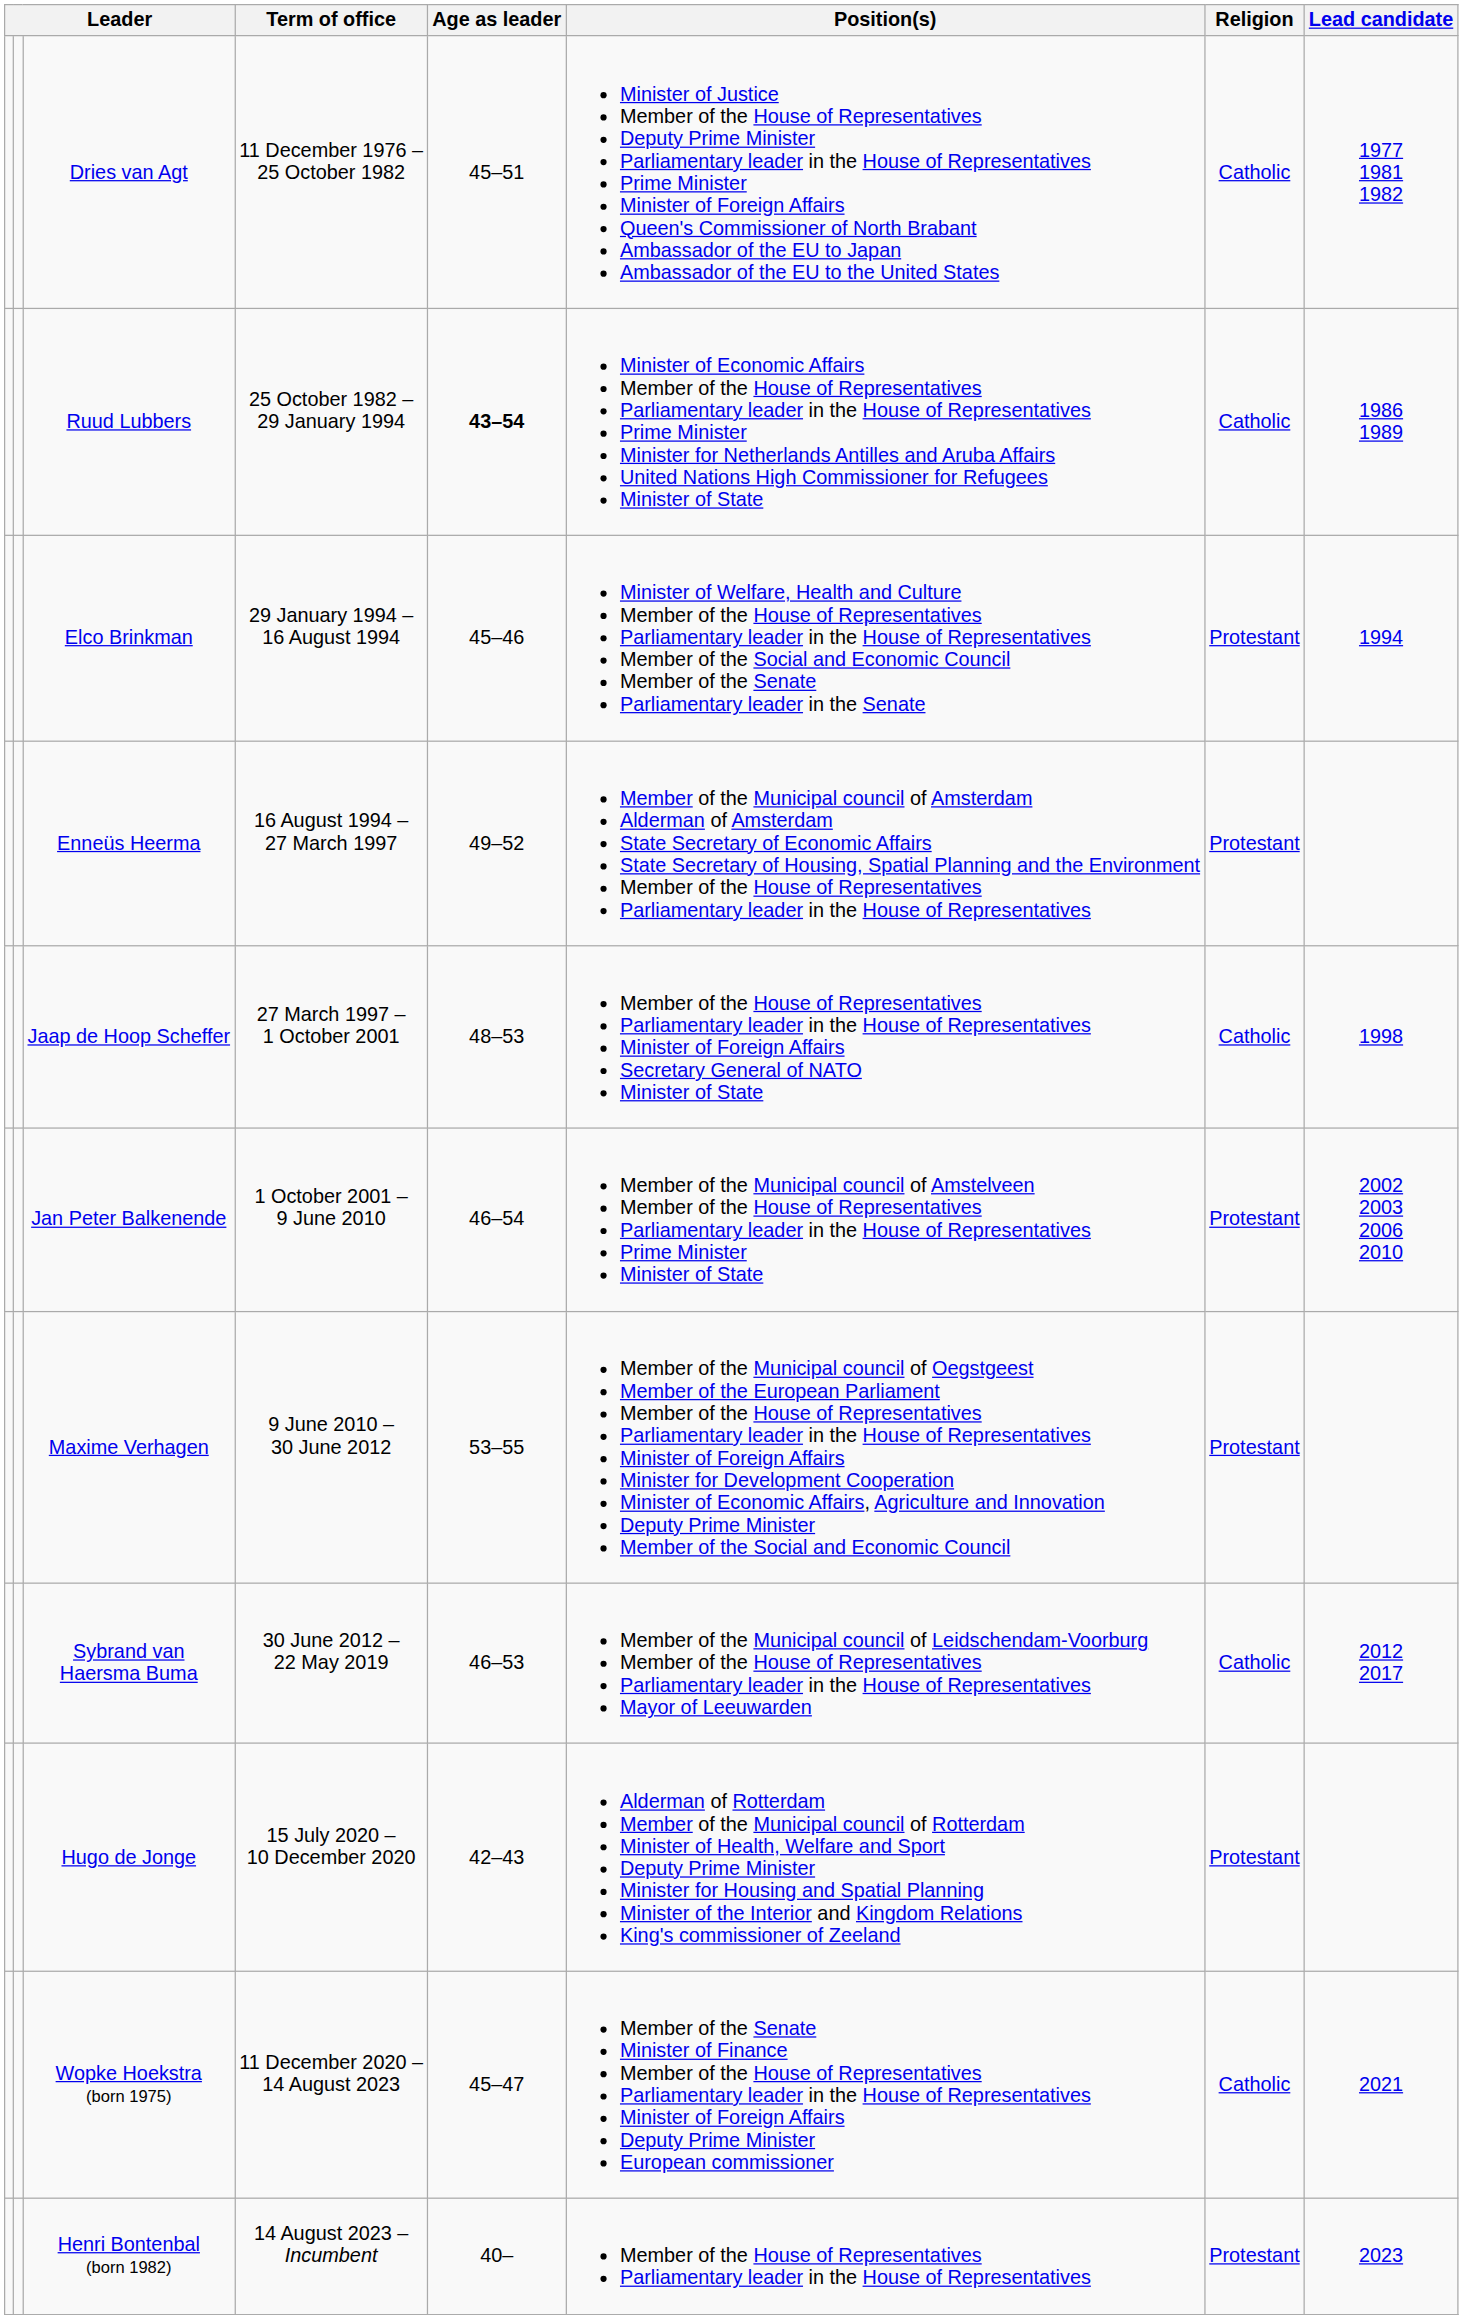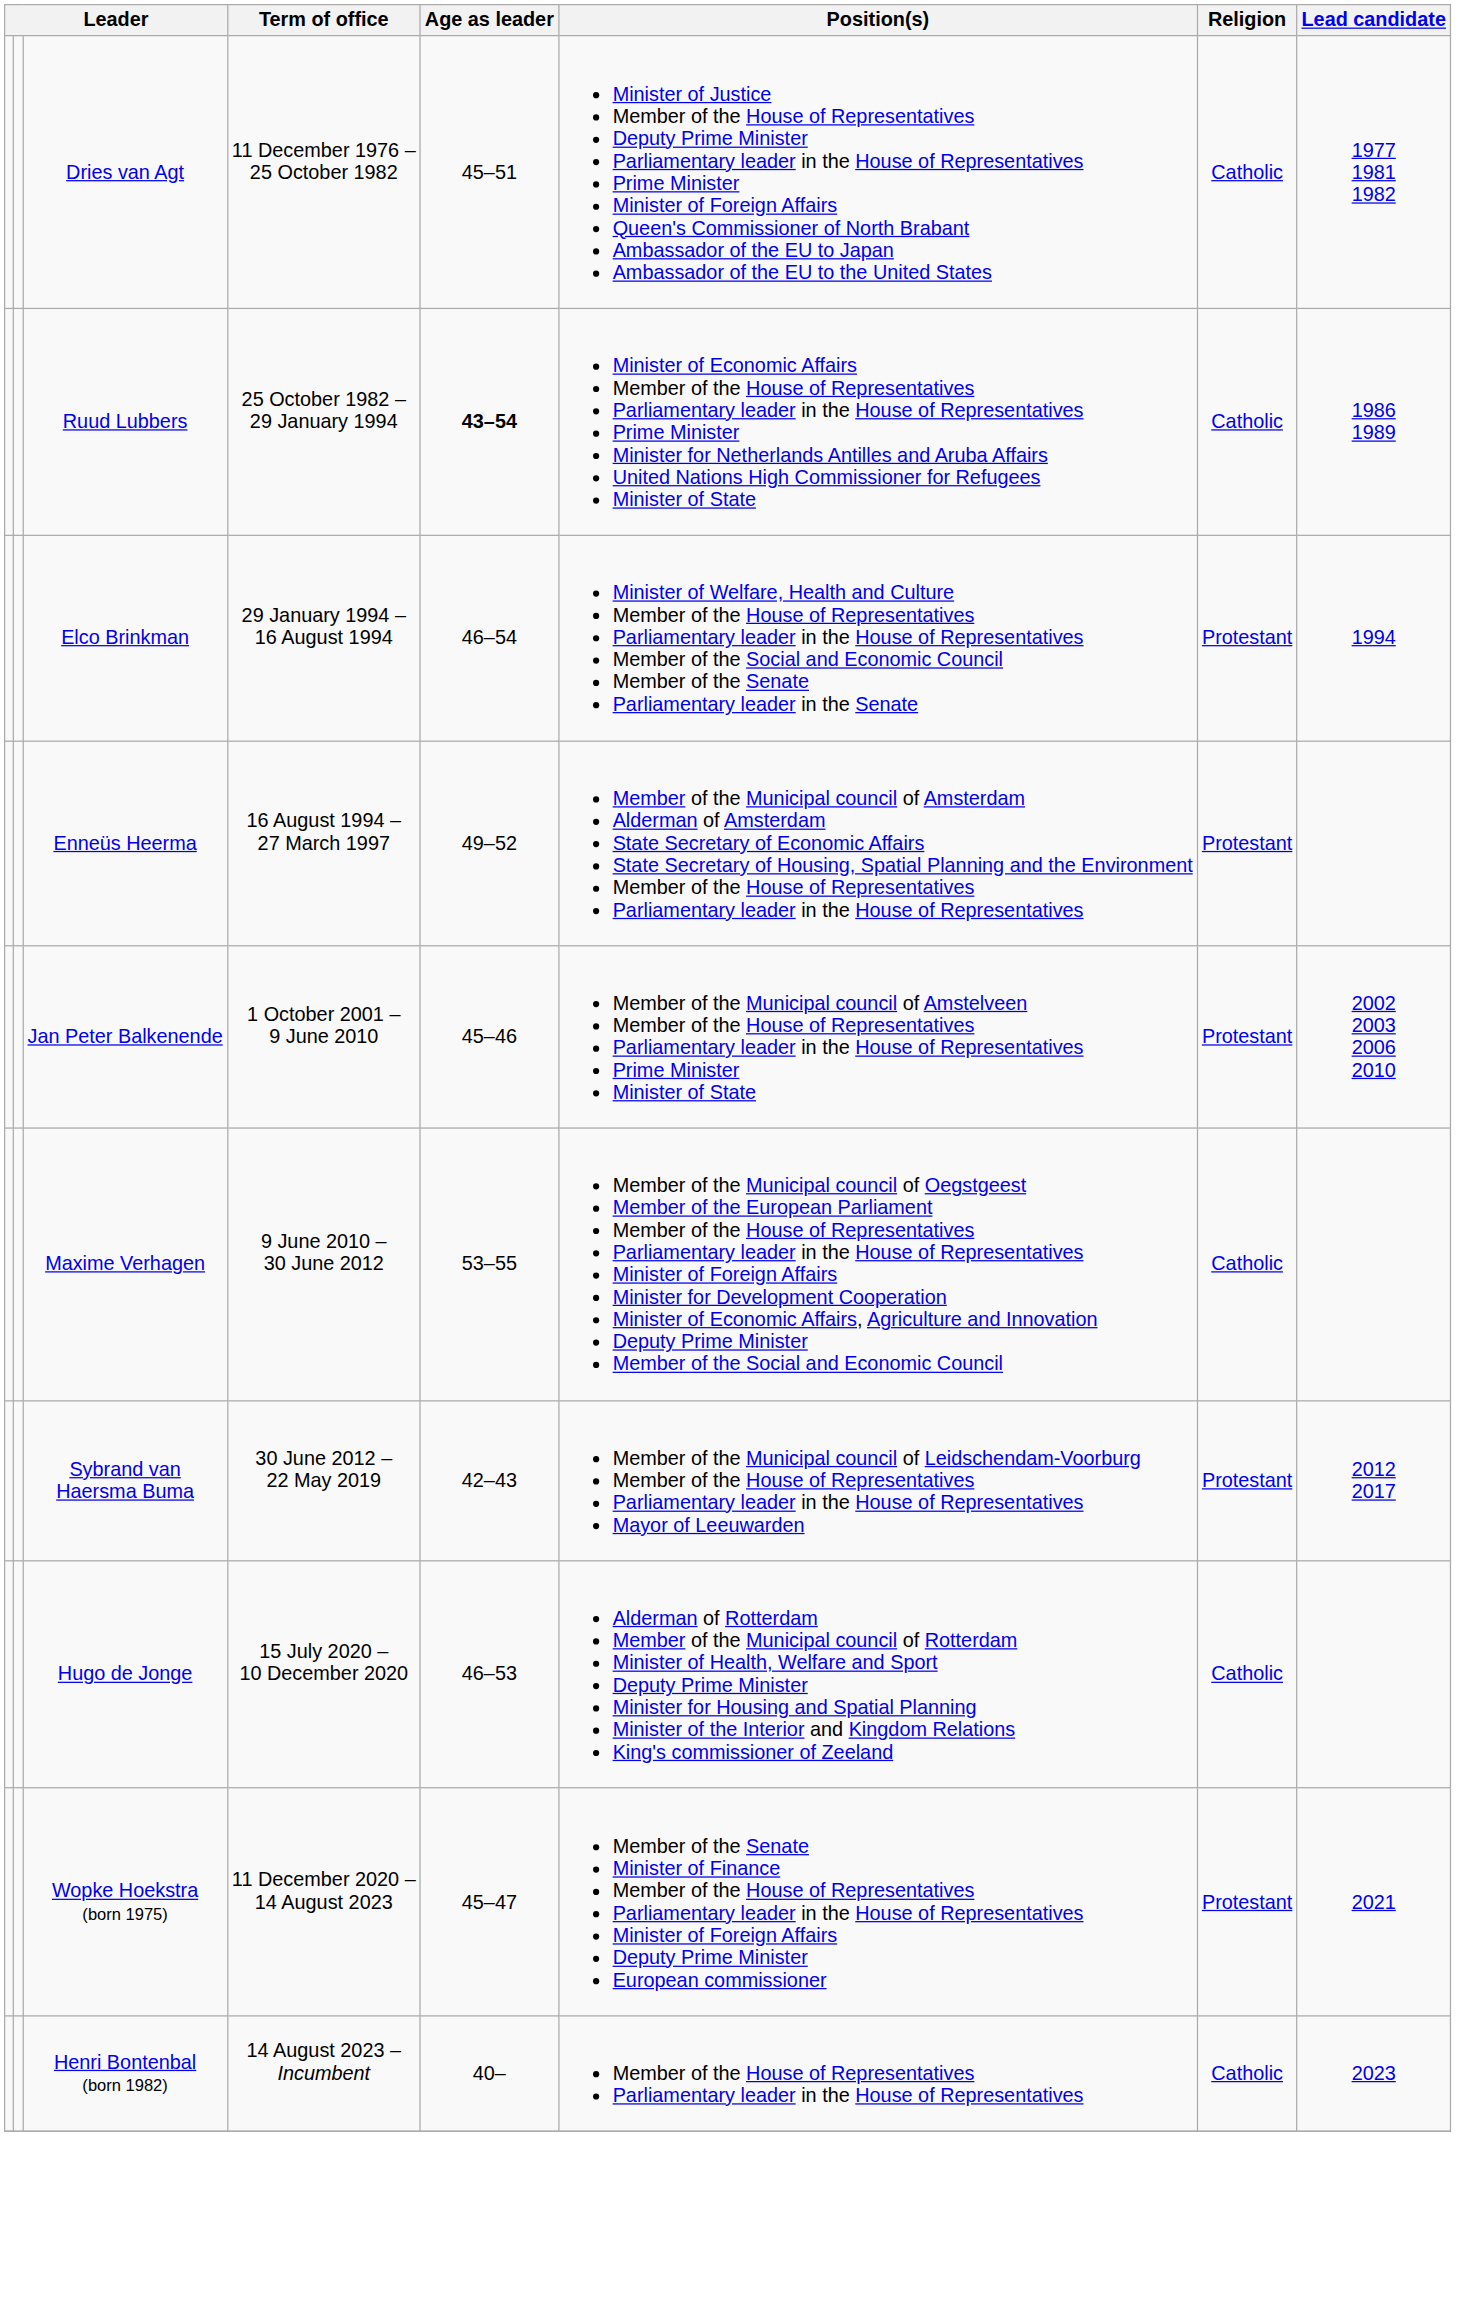(497, 637) 45–46 -> (489, 637) 46–54
- row: (129, 1036)
(497, 1219) 46–54 -> (489, 1036) 45–46
(1254, 1447) Protestant -> (1247, 1264) Catholic
(497, 1663) 46–53 -> (489, 1480) 42–43
(1254, 1663) Catholic -> (1247, 1480) Protestant
(497, 1857) 42–43 -> (489, 1674) 46–53
(1254, 1857) Protestant -> (1247, 1674) Catholic
(1254, 2084) Catholic -> (1247, 1901) Protestant
(1254, 2256) Protestant -> (1247, 2073) Catholic
